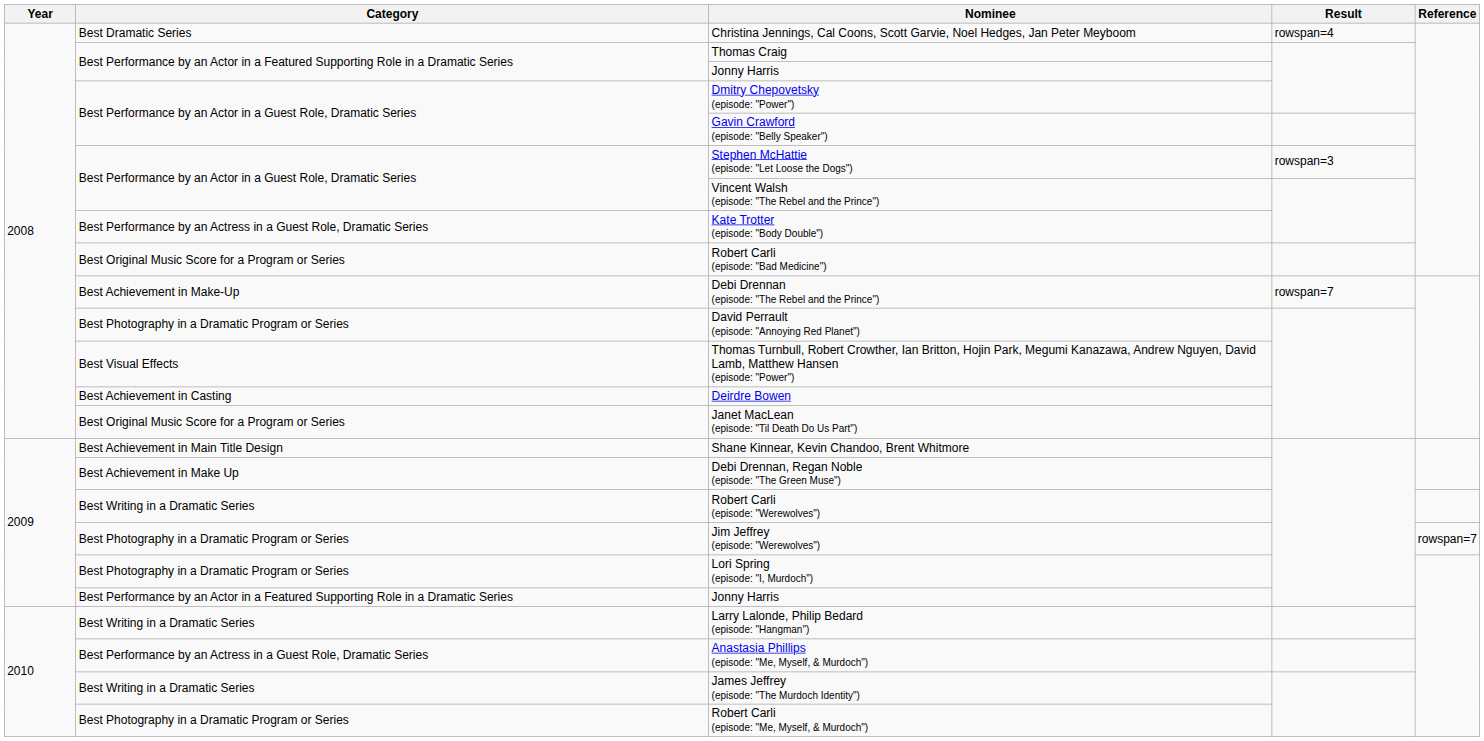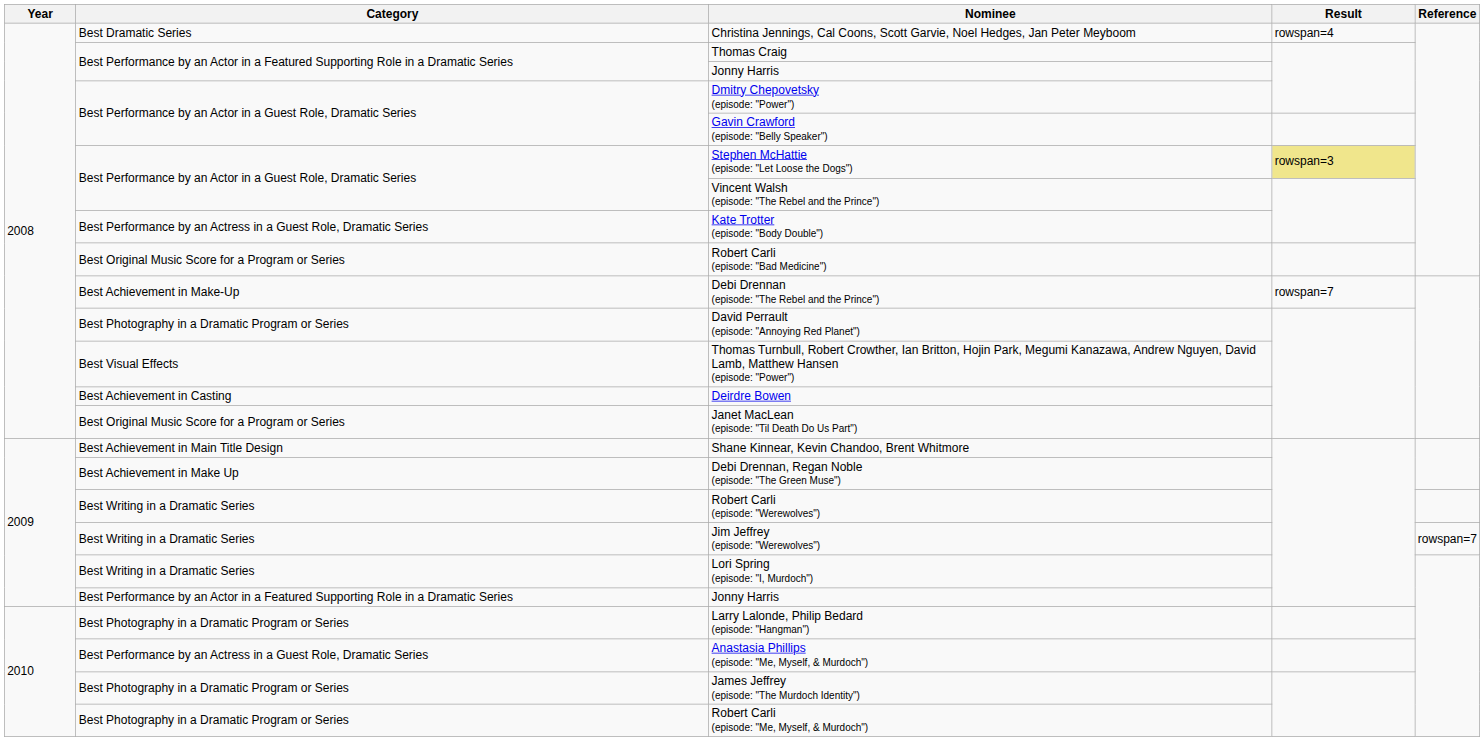(1304, 161) no background -> (1304, 161) khaki background
(214, 538) Best Photography in a Dramatic Program or Series -> (167, 538) Best Writing in a Dramatic Series
(214, 571) Best Photography in a Dramatic Program or Series -> (167, 571) Best Writing in a Dramatic Series
(167, 622) Best Writing in a Dramatic Series -> (214, 622) Best Photography in a Dramatic Program or Series
(167, 687) Best Writing in a Dramatic Series -> (214, 687) Best Photography in a Dramatic Program or Series
